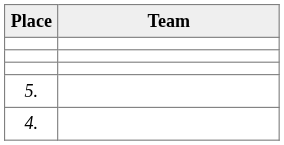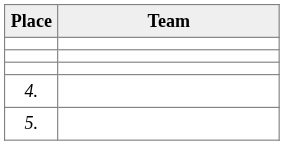(31, 90) 5. -> (31, 90) 4.
(31, 123) 4. -> (31, 123) 5.
